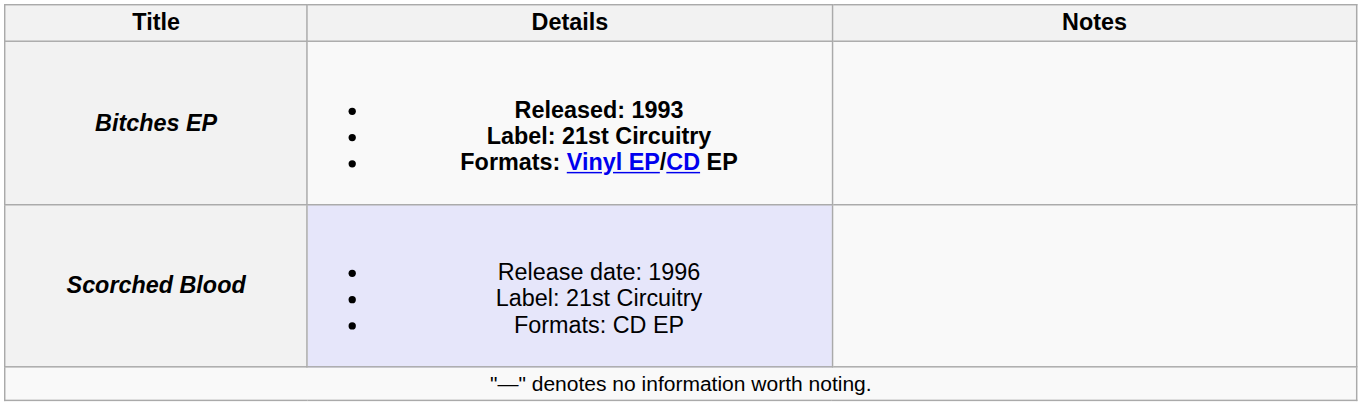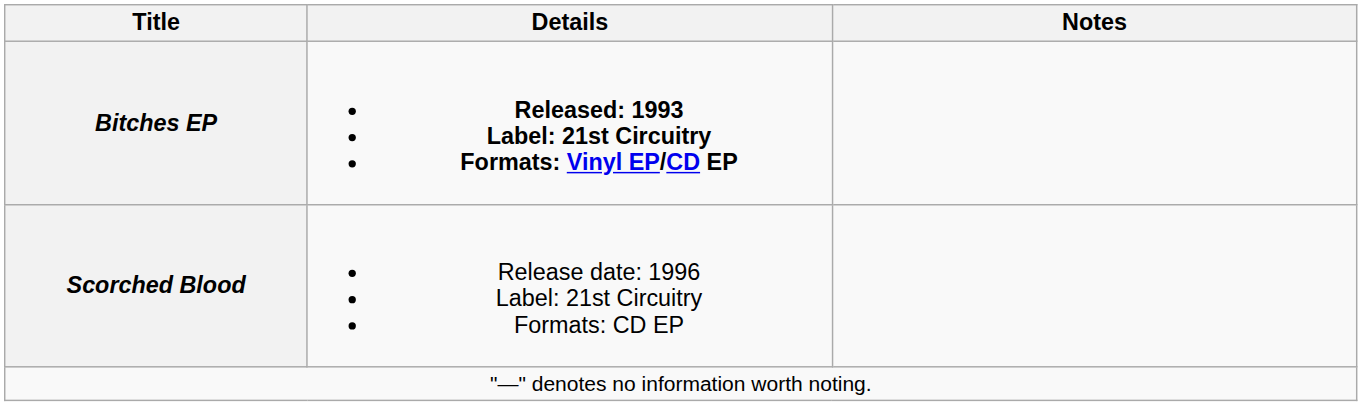(570, 299) lavender background -> (570, 299) no background
